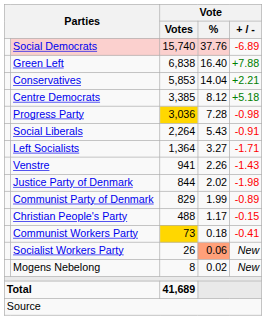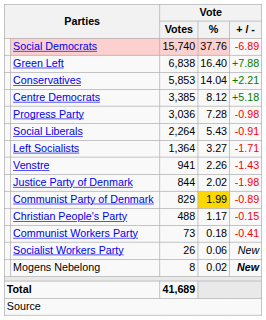(182, 115) gold background -> (182, 115) no background
(217, 200) no background -> (217, 200) gold background
(189, 234) gold background -> (189, 234) no background
(217, 251) lightsalmon background -> (217, 251) no background
(248, 268) normal -> (248, 268) bold
